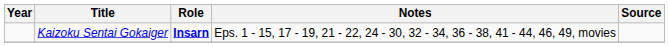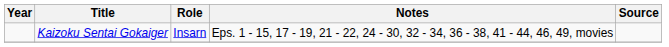(191, 32) bold -> (190, 32) normal
